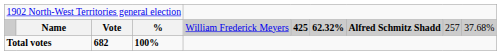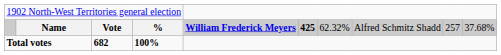(237, 27) normal -> (241, 27) bold
(328, 27) bold -> (334, 27) normal
(395, 27) bold -> (397, 27) normal
